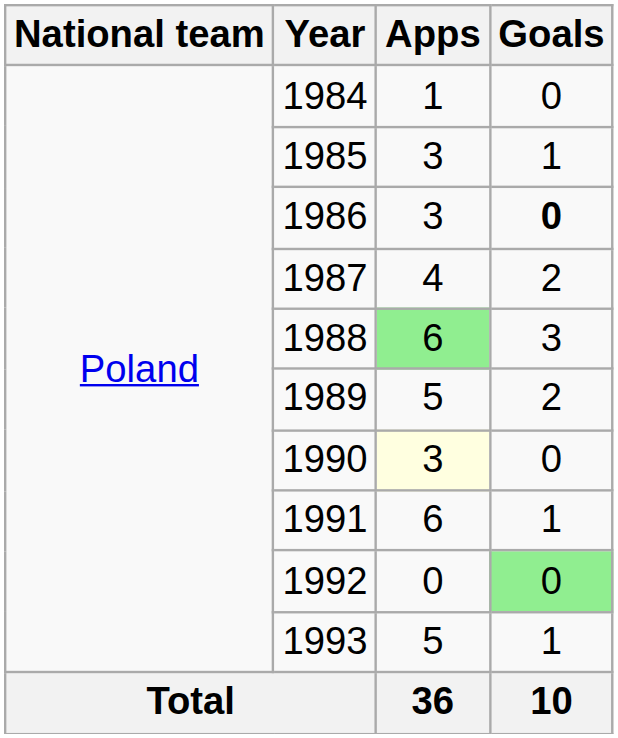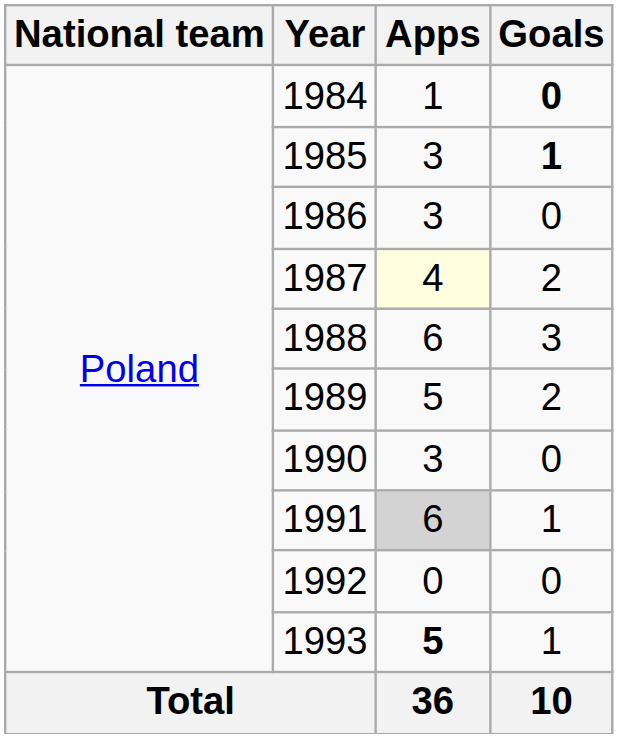(551, 95) normal -> (551, 95) bold
(551, 156) normal -> (551, 156) bold
(551, 216) bold -> (551, 216) normal
(433, 277) no background -> (433, 277) lightyellow background
(433, 338) lightgreen background -> (433, 338) no background
(433, 459) lightyellow background -> (433, 459) no background
(433, 519) no background -> (433, 519) lightgrey background
(551, 580) lightgreen background -> (551, 580) no background
(433, 641) normal -> (433, 641) bold
